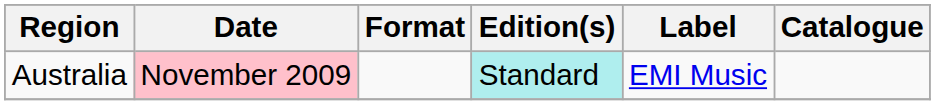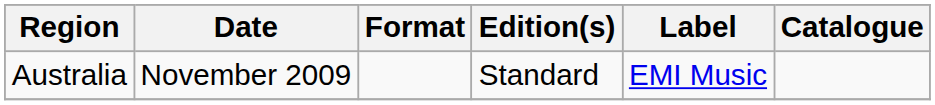(246, 74) pink background -> (246, 74) no background
(539, 74) paleturquoise background -> (539, 74) no background
